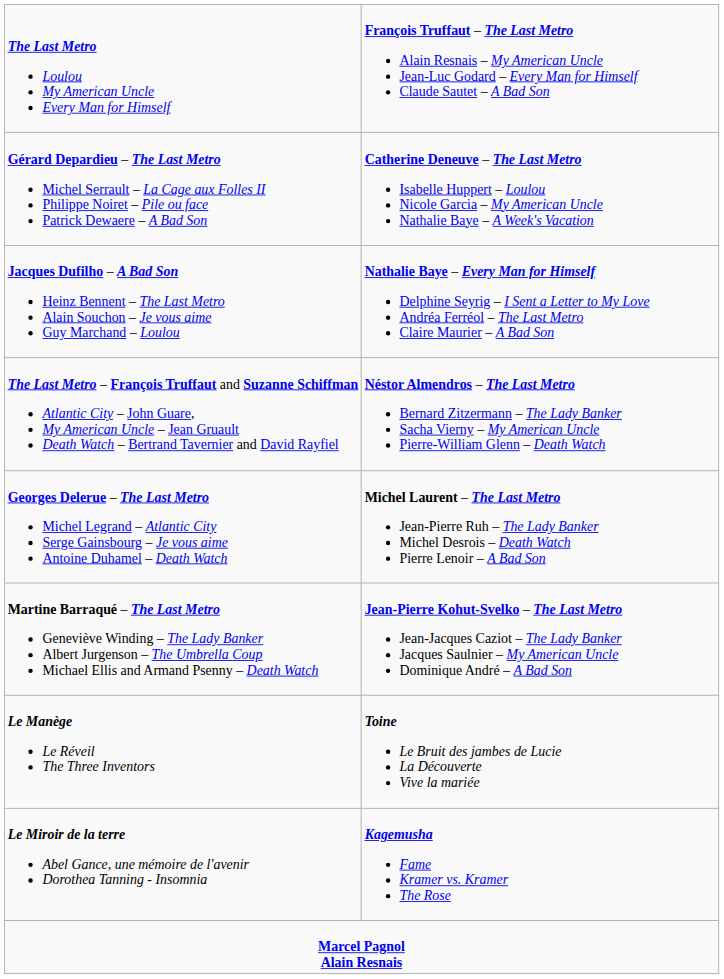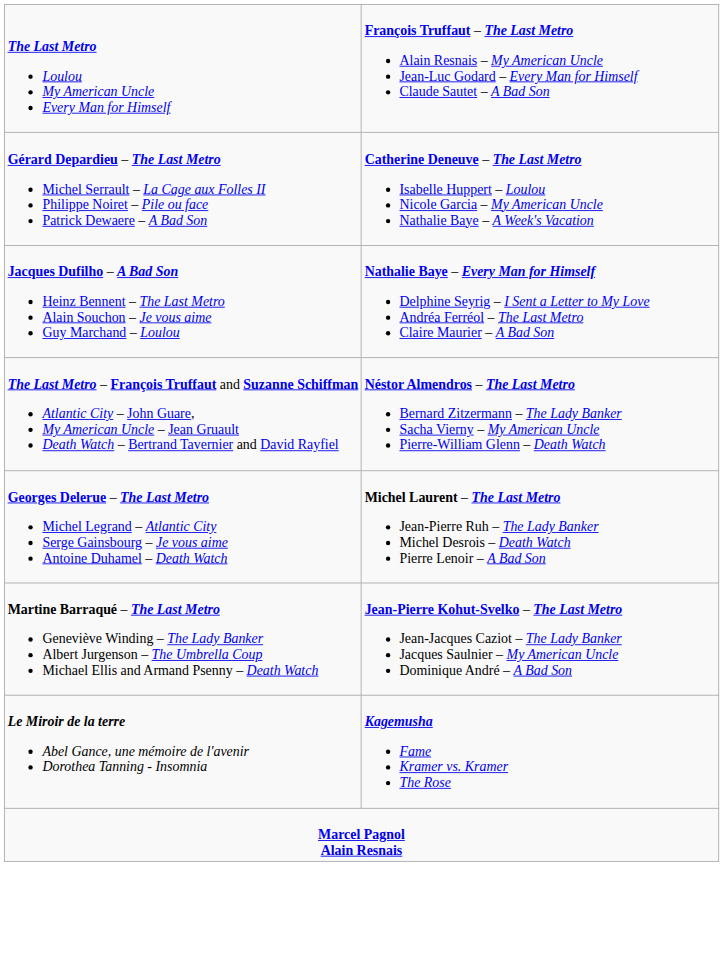- row: (183, 745)
